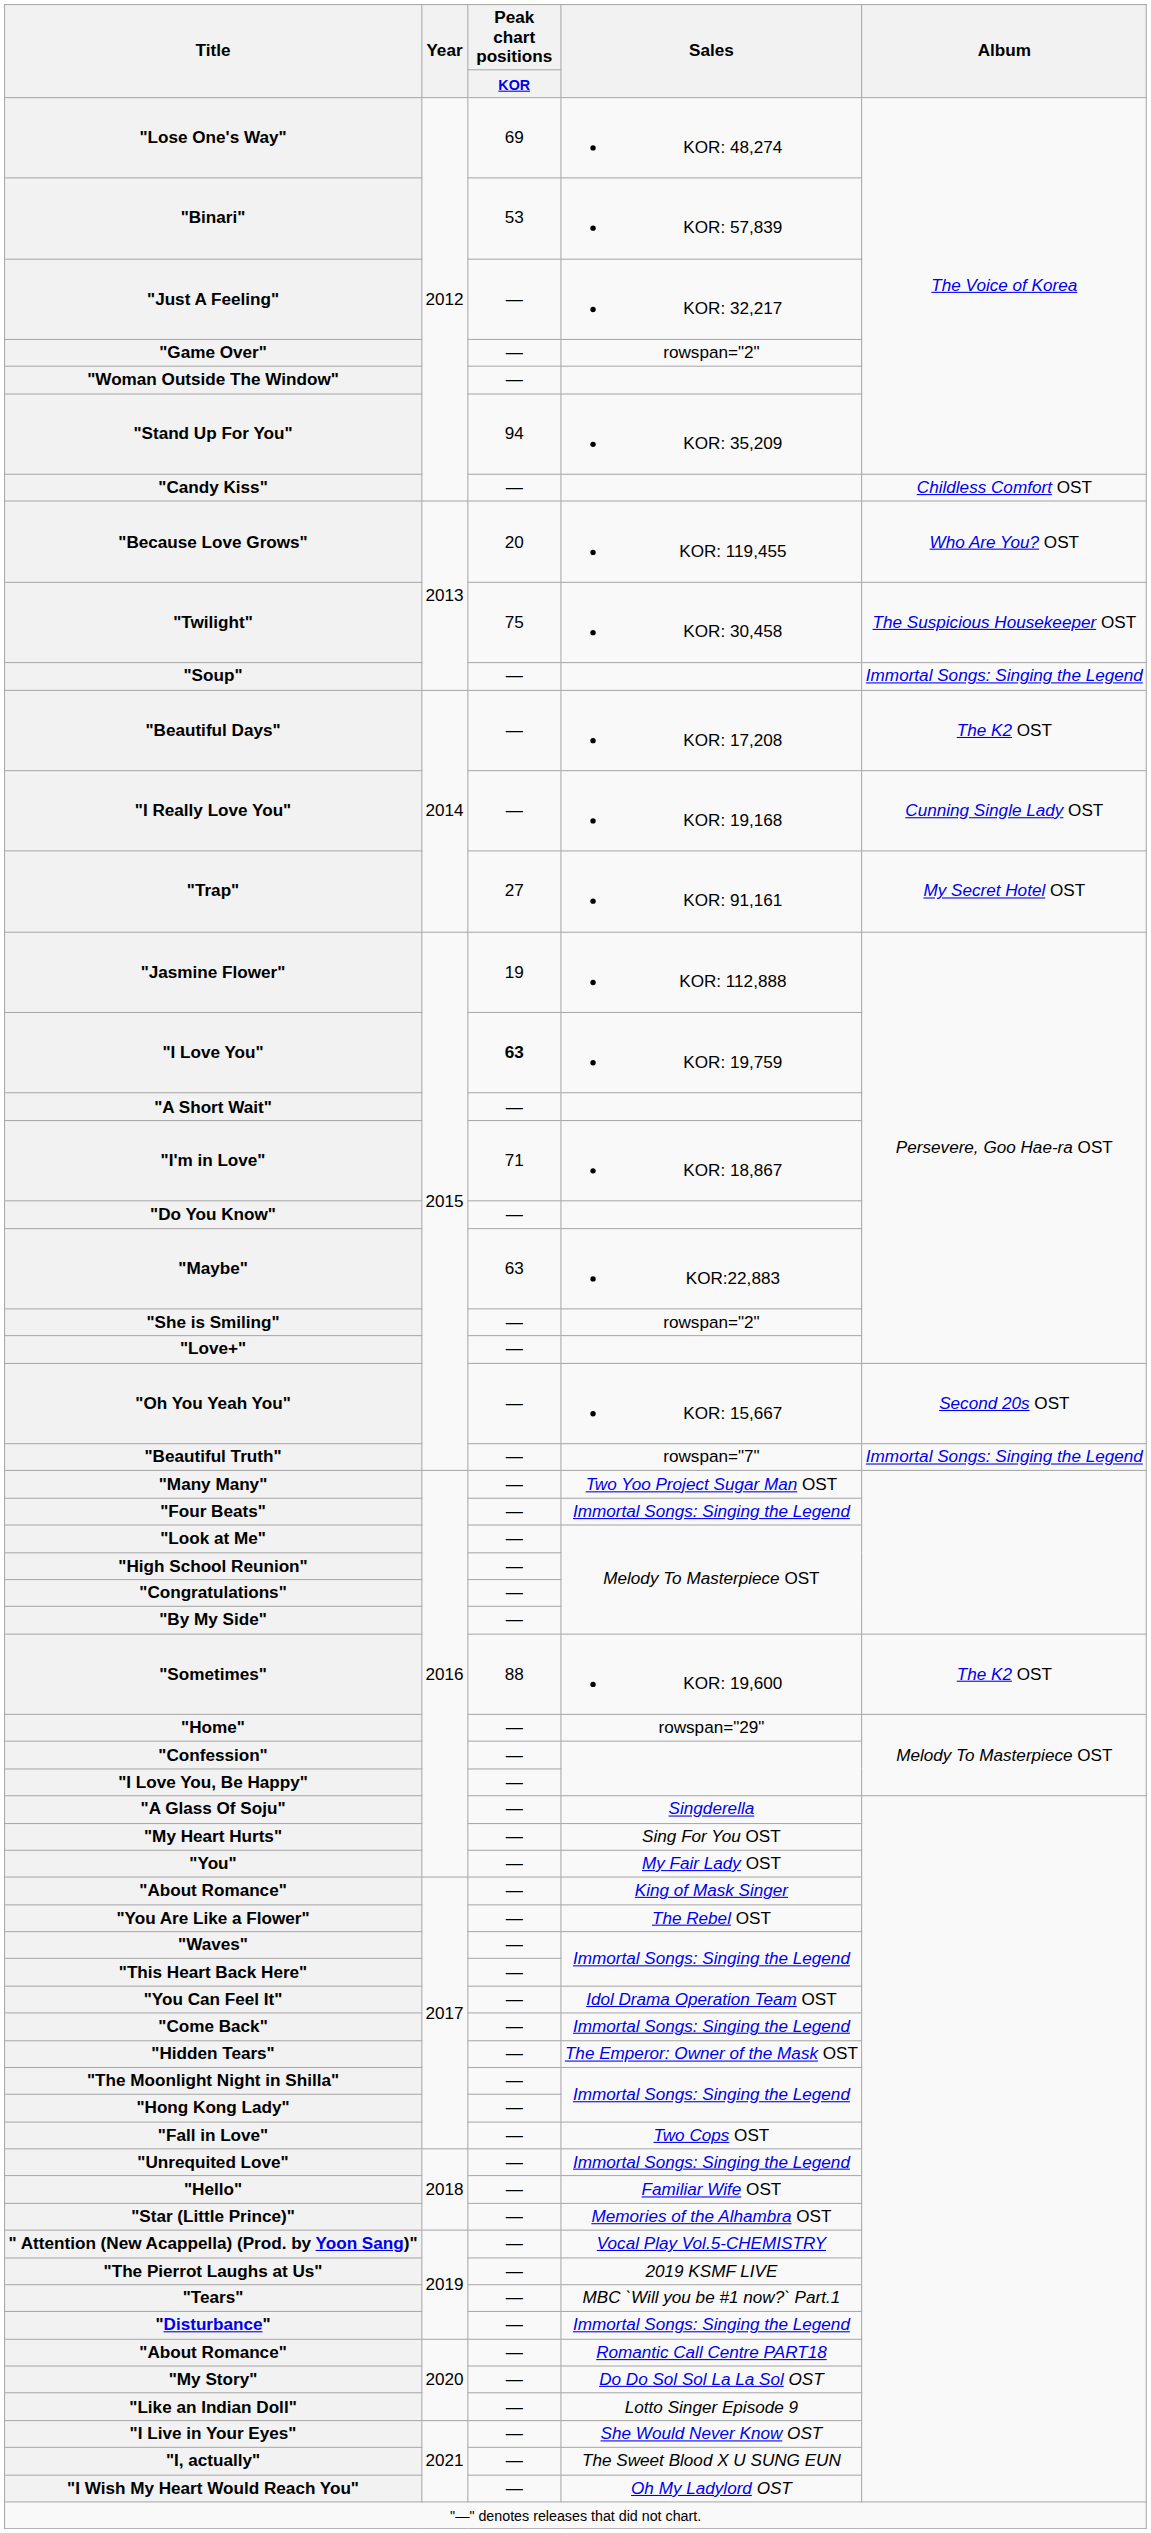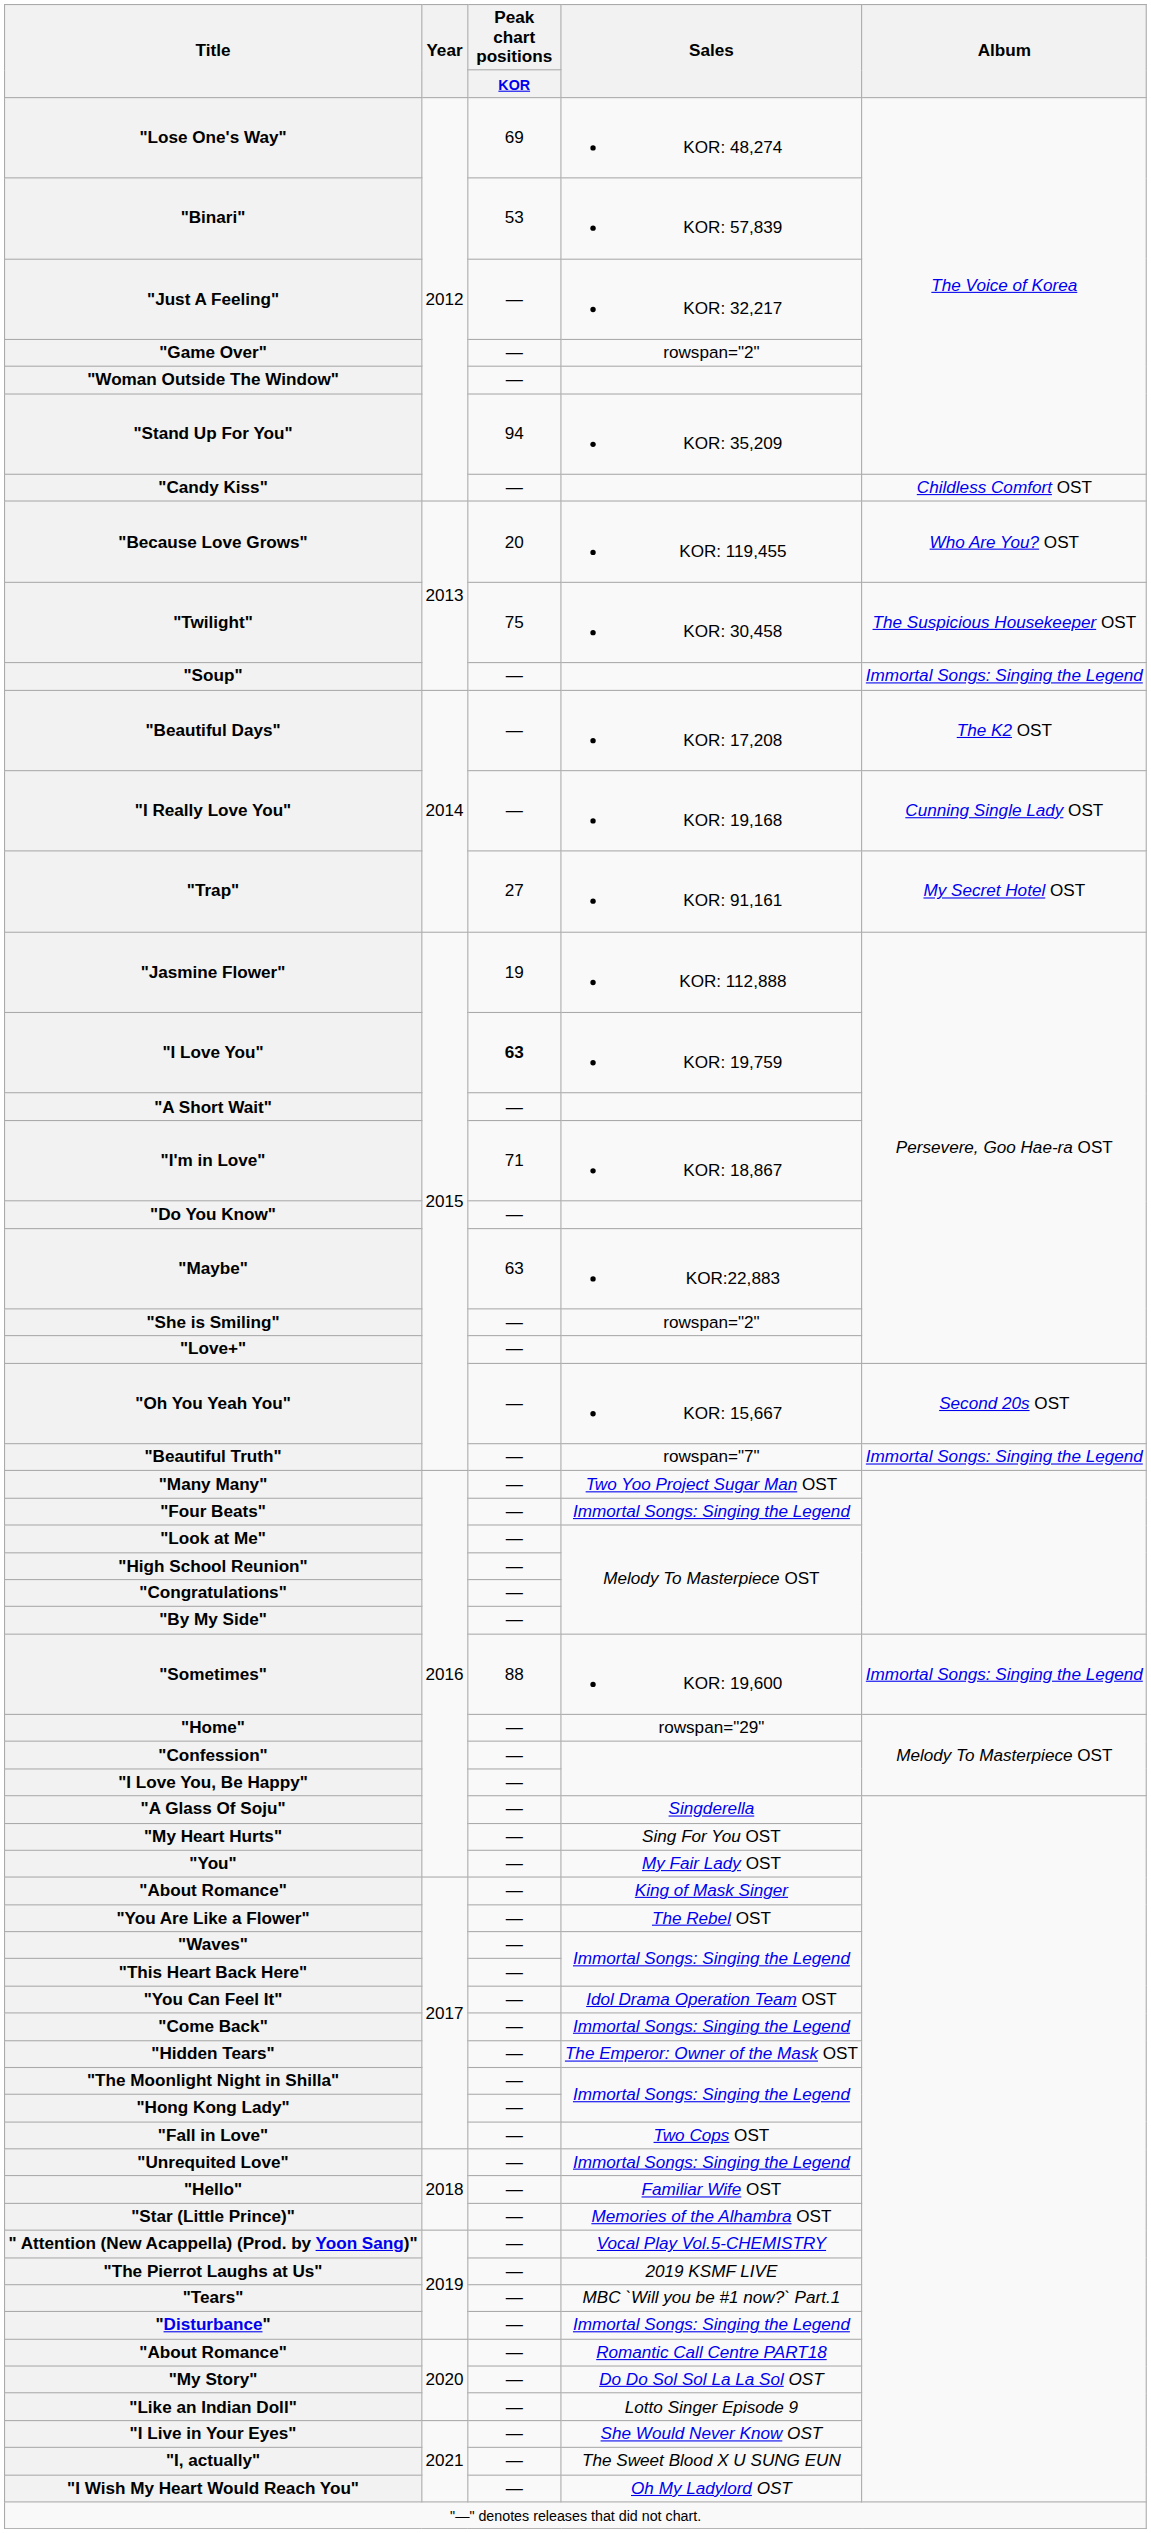(1004, 1674) The K2 OST -> (1004, 1674) Immortal Songs: Singing the Legend
